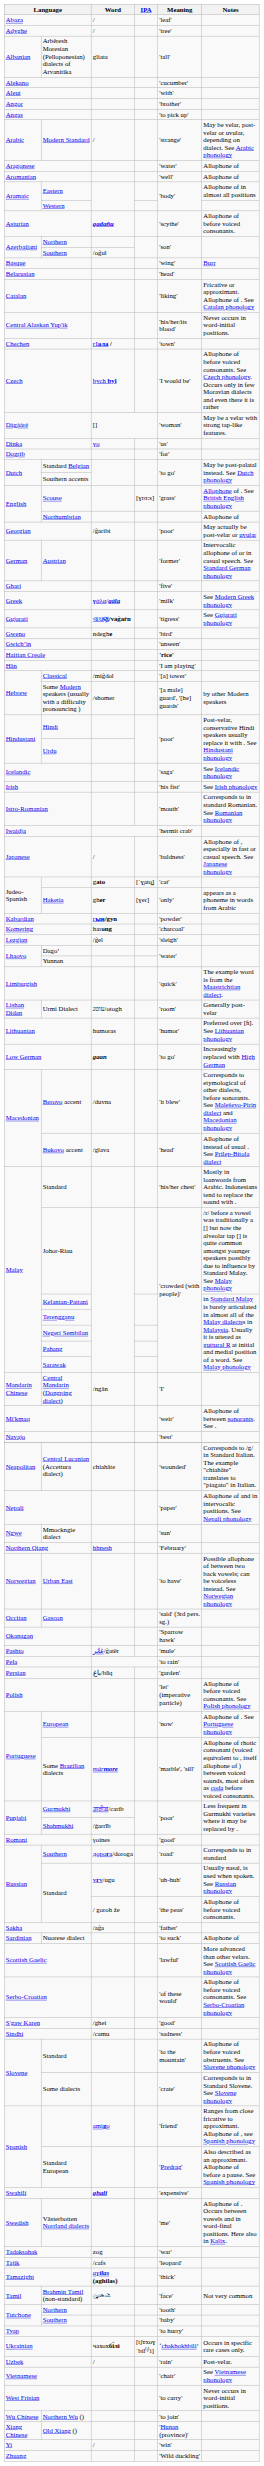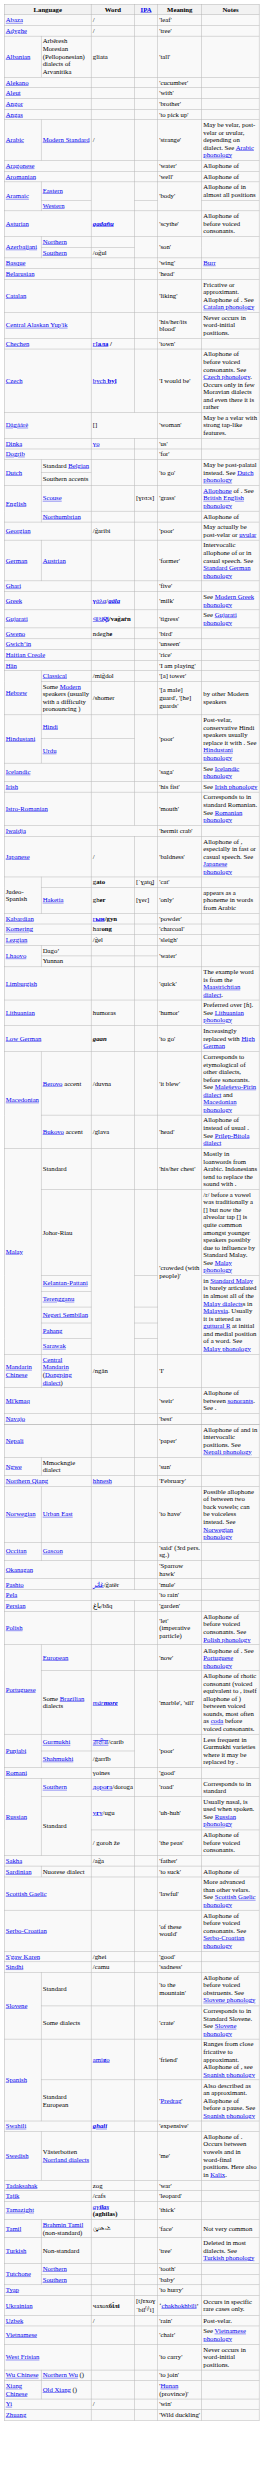(167, 655) bold -> (165, 655) normal
- row: (15, 1009)
- row: (21, 1466)
+ row: (16, 2250)
